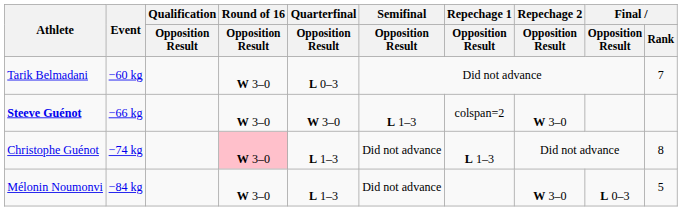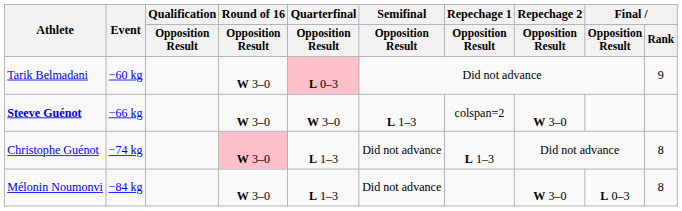(324, 84) no background -> (324, 84) pink background
(661, 75) 7 -> (661, 75) 9
(661, 188) 5 -> (661, 188) 8
